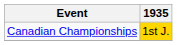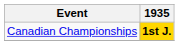(156, 31) normal -> (157, 31) bold
